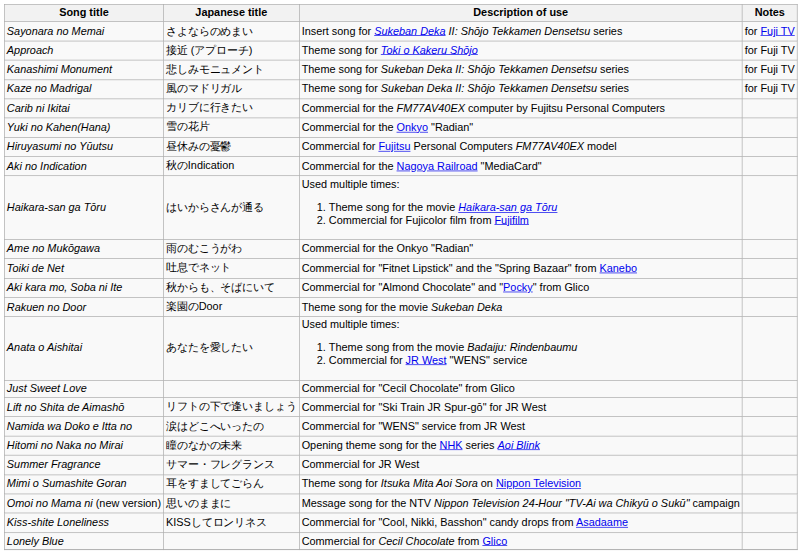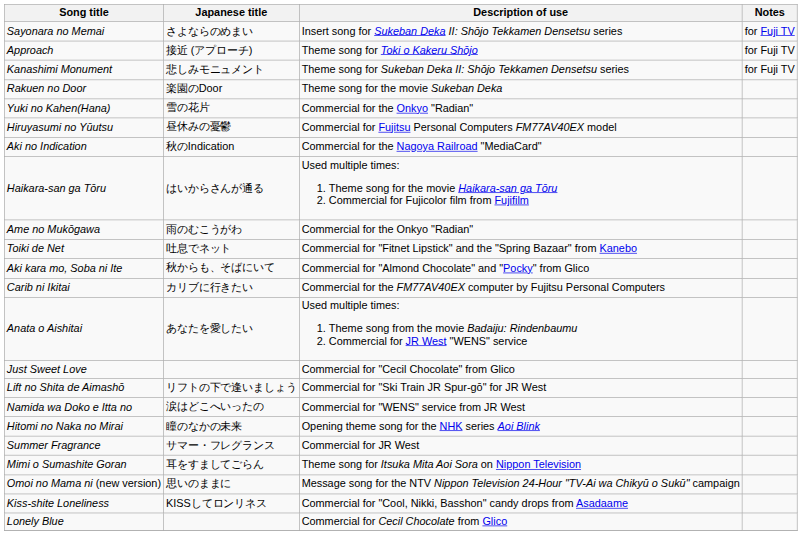- row: (49, 89)
rows swapped: (46, 307) <-> (38, 108)
